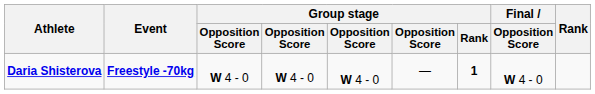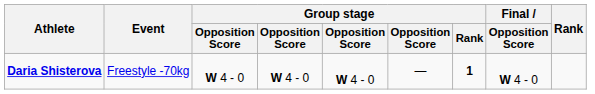(151, 72) bold -> (148, 72) normal
